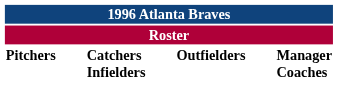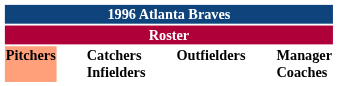(31, 55) no background -> (31, 55) lightsalmon background
